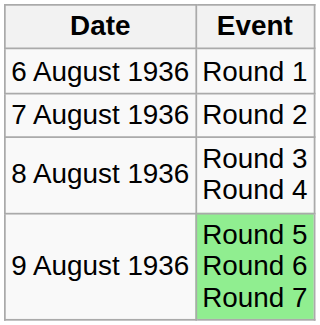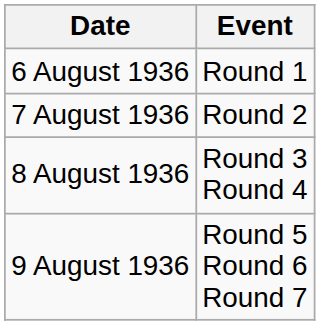(255, 265) lightgreen background -> (255, 265) no background
